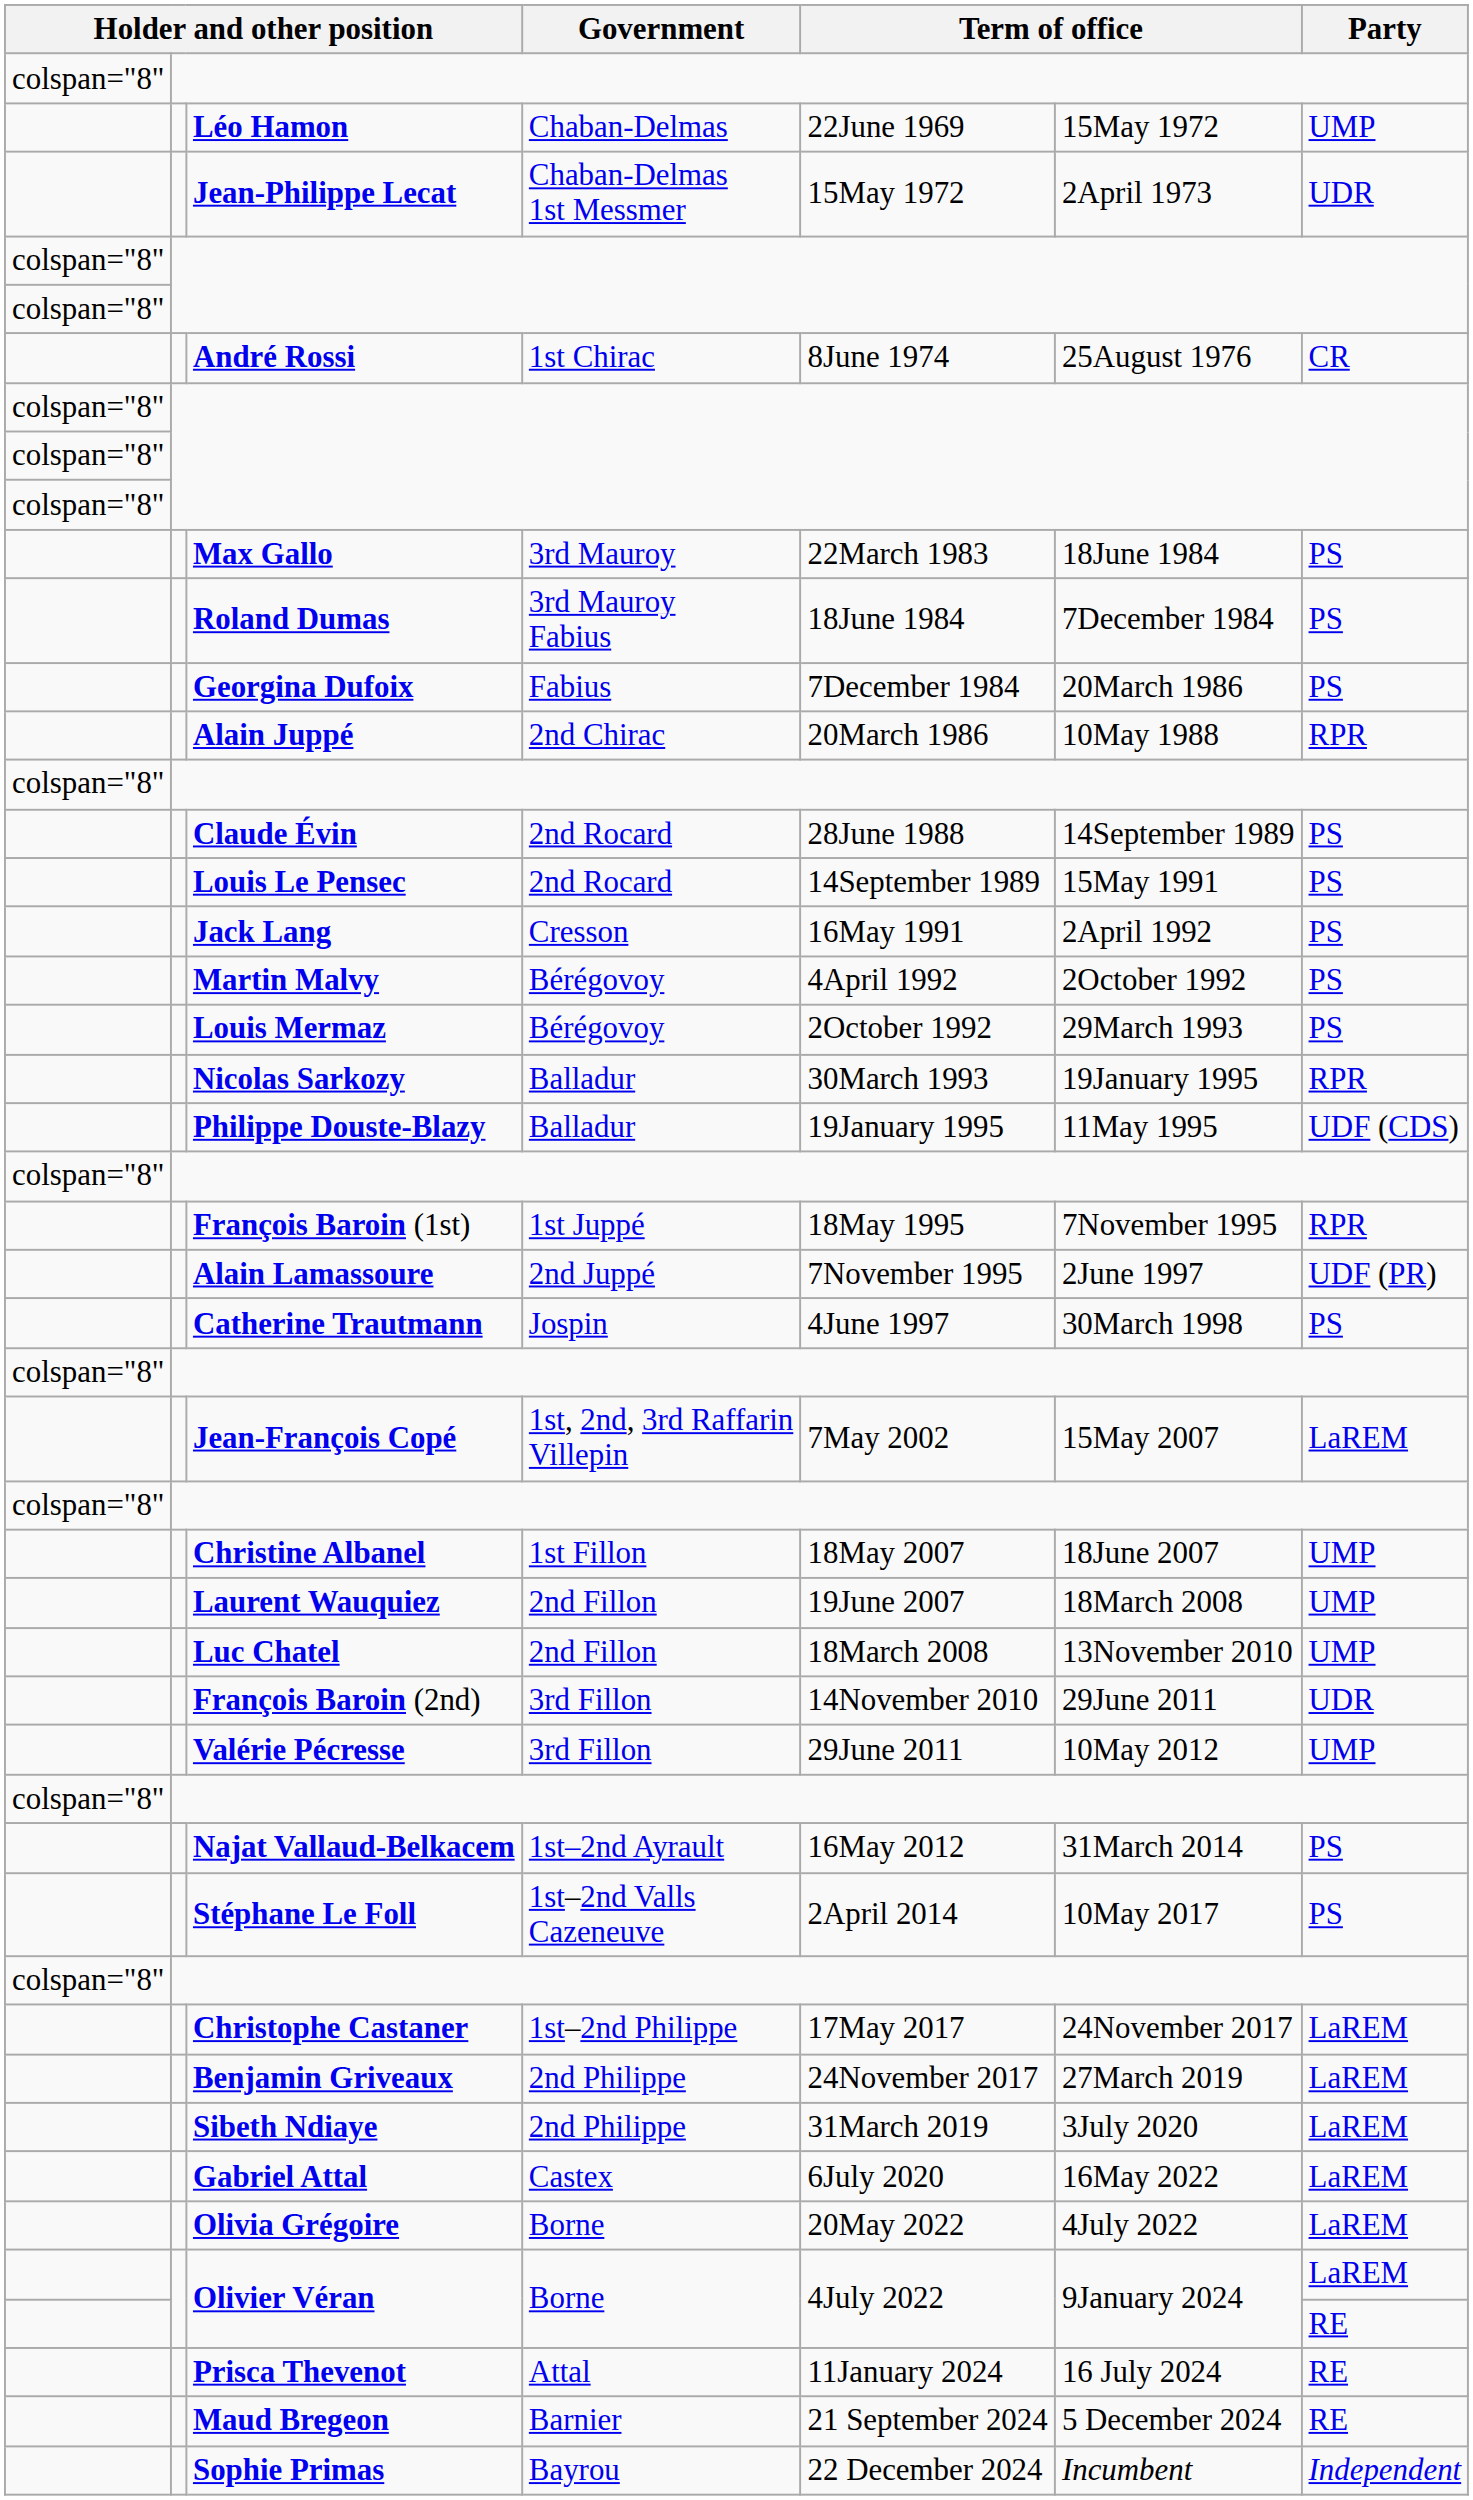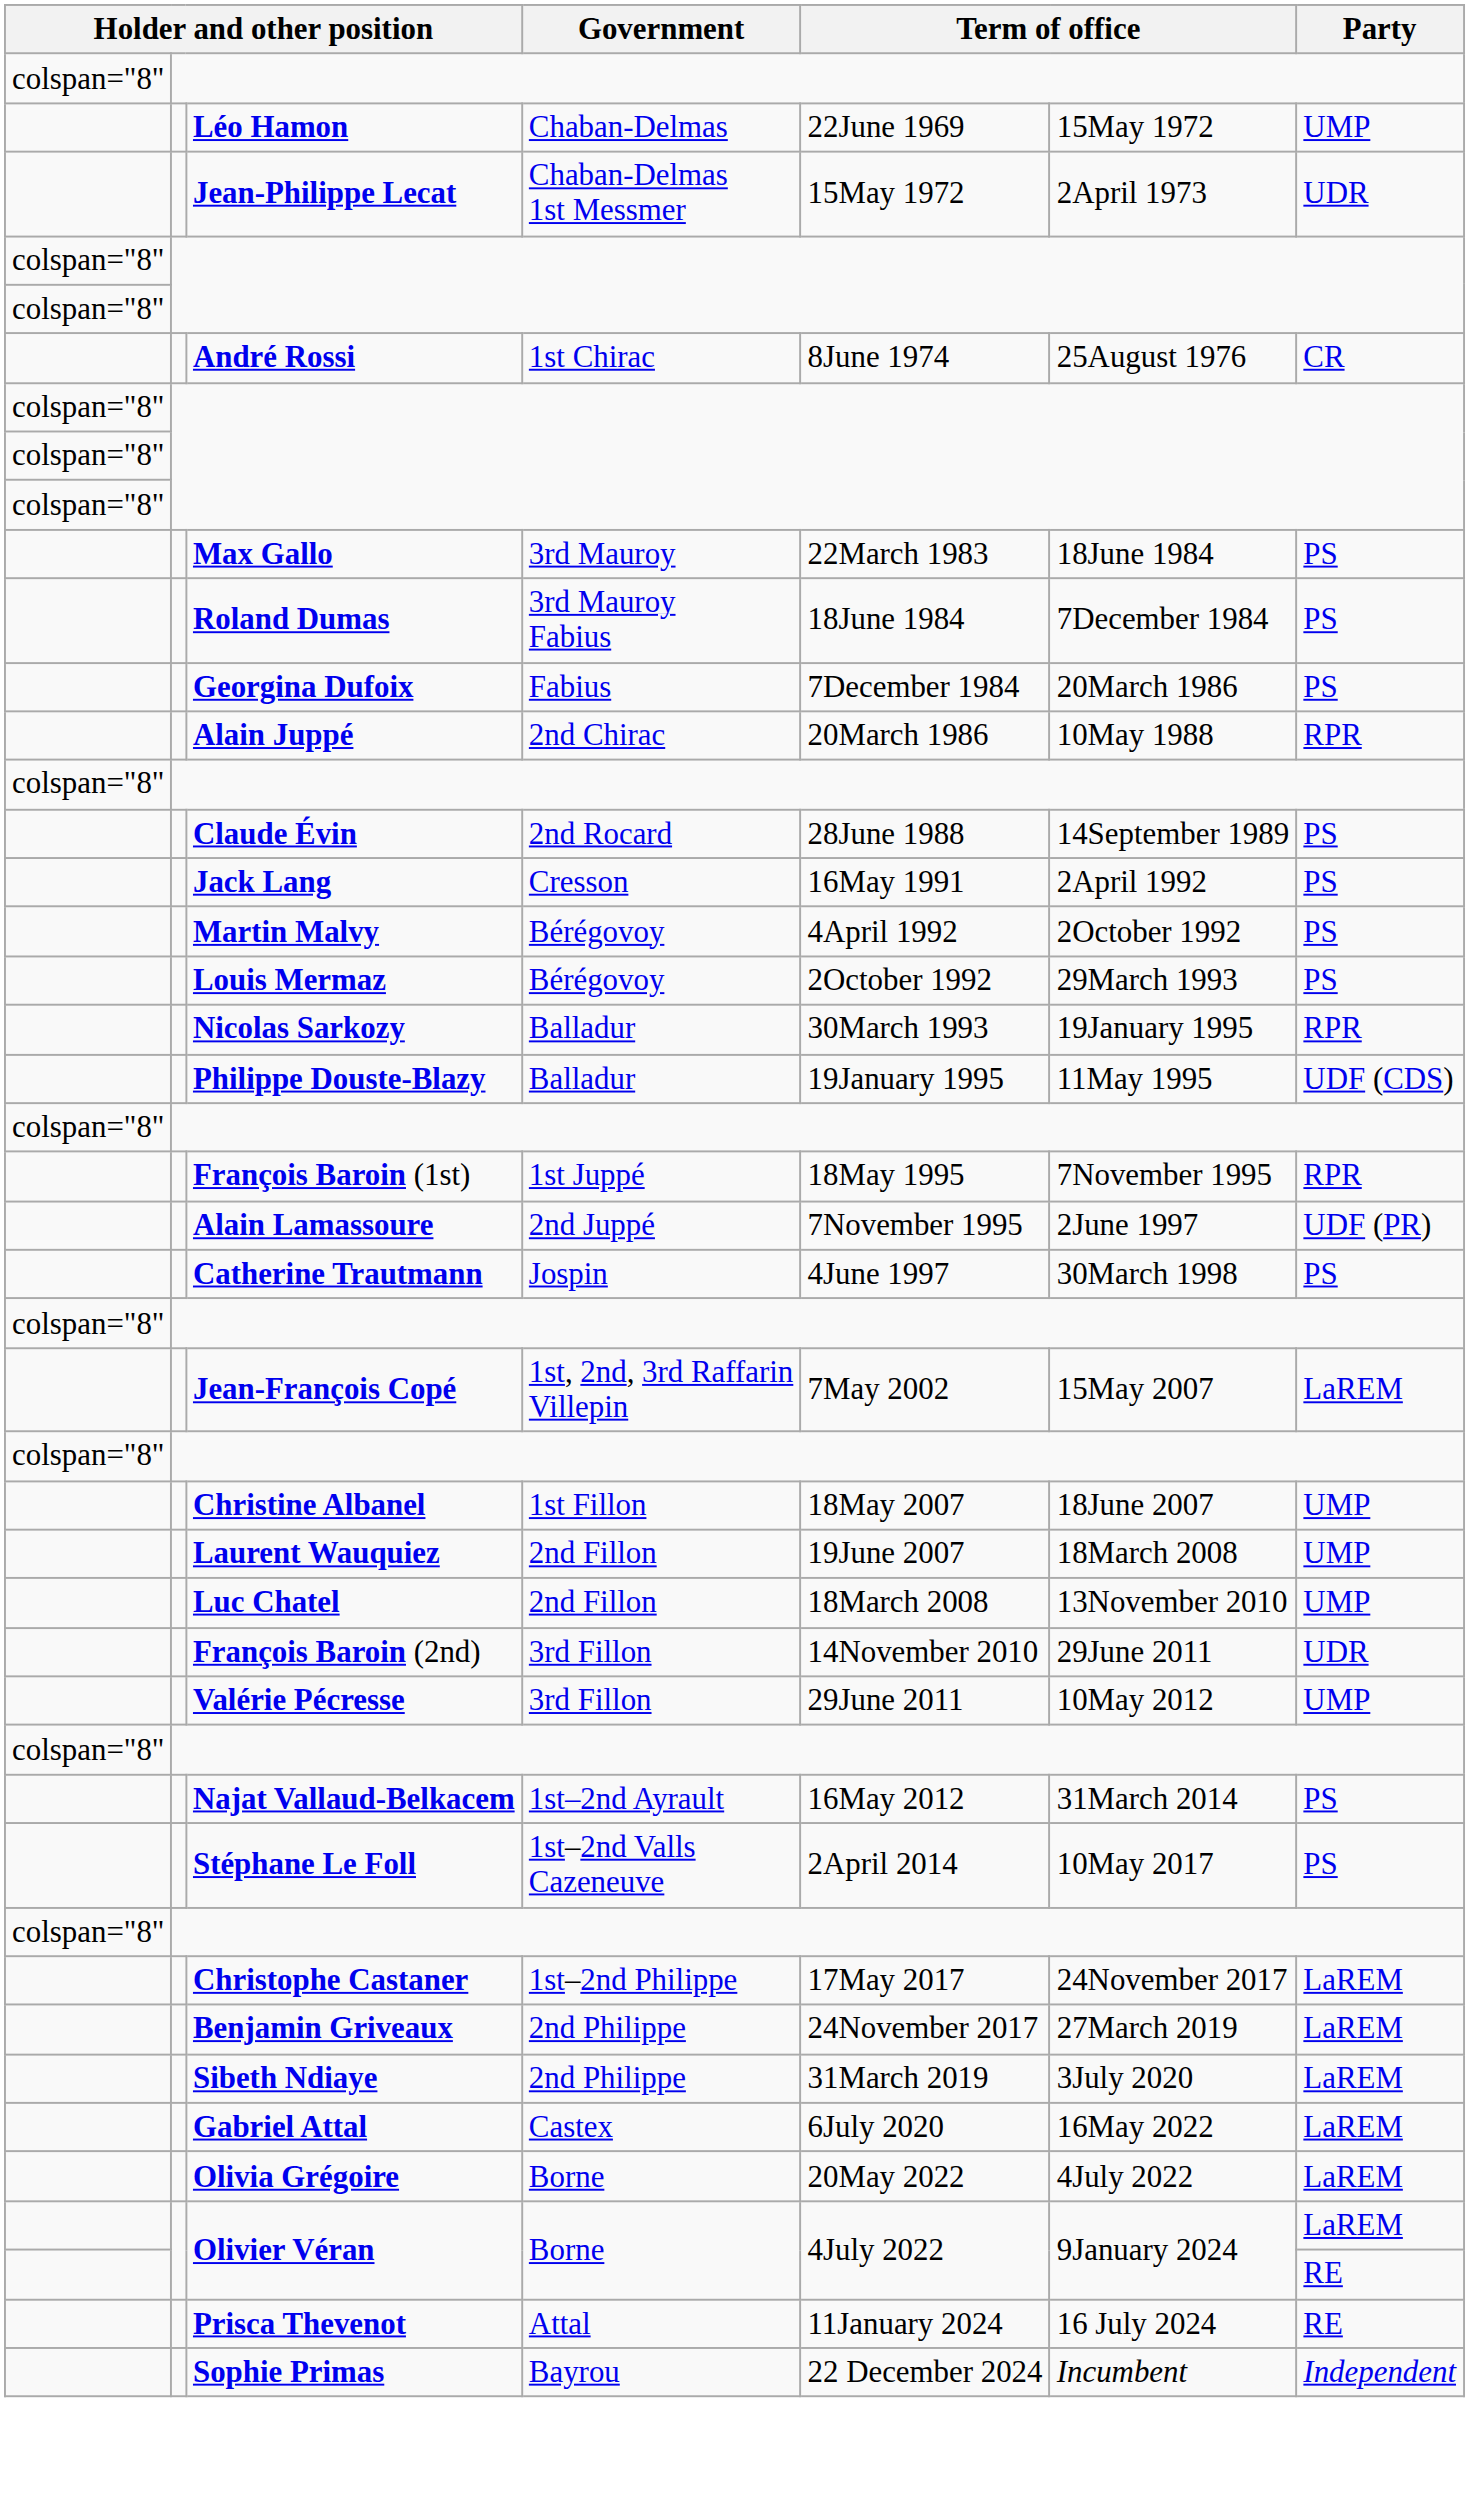- row: (299, 882)
- row: (291, 2420)
